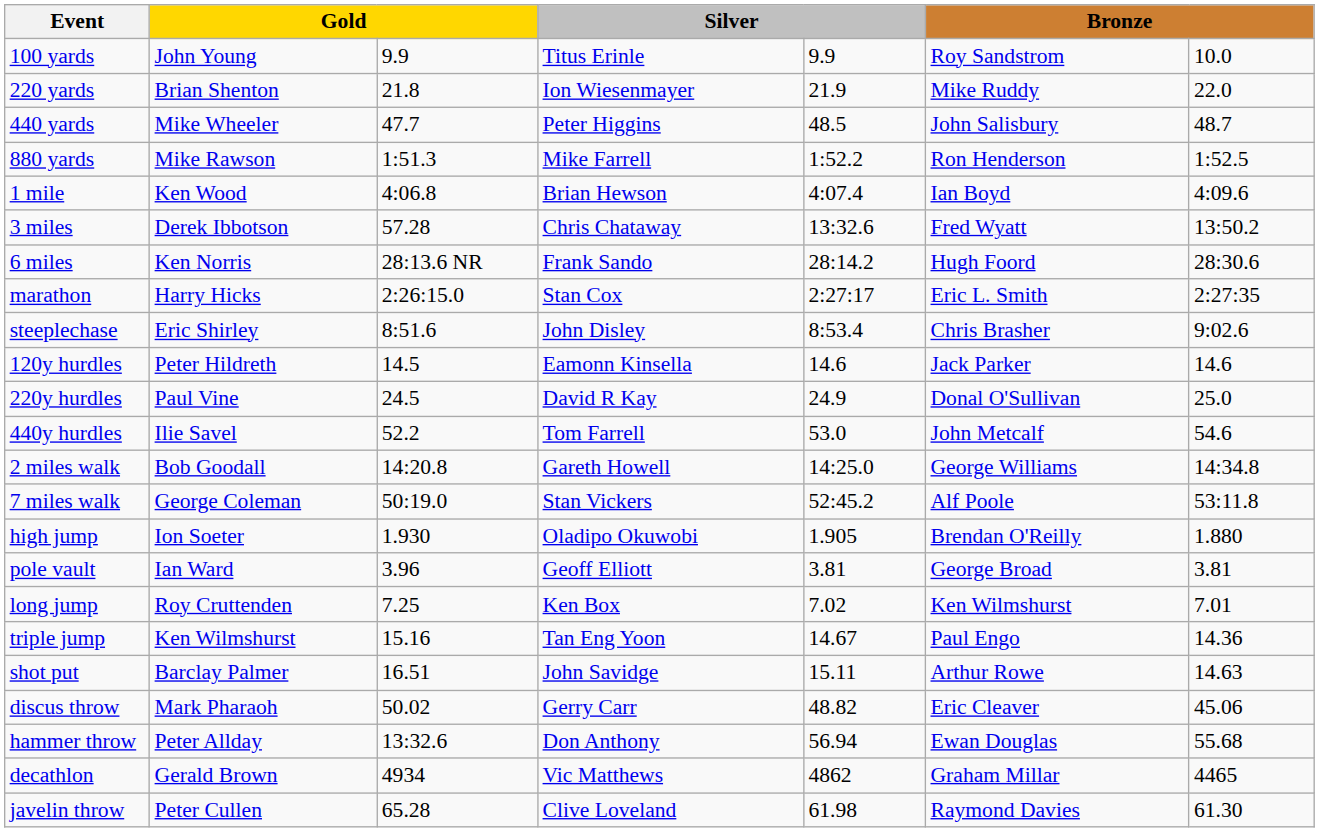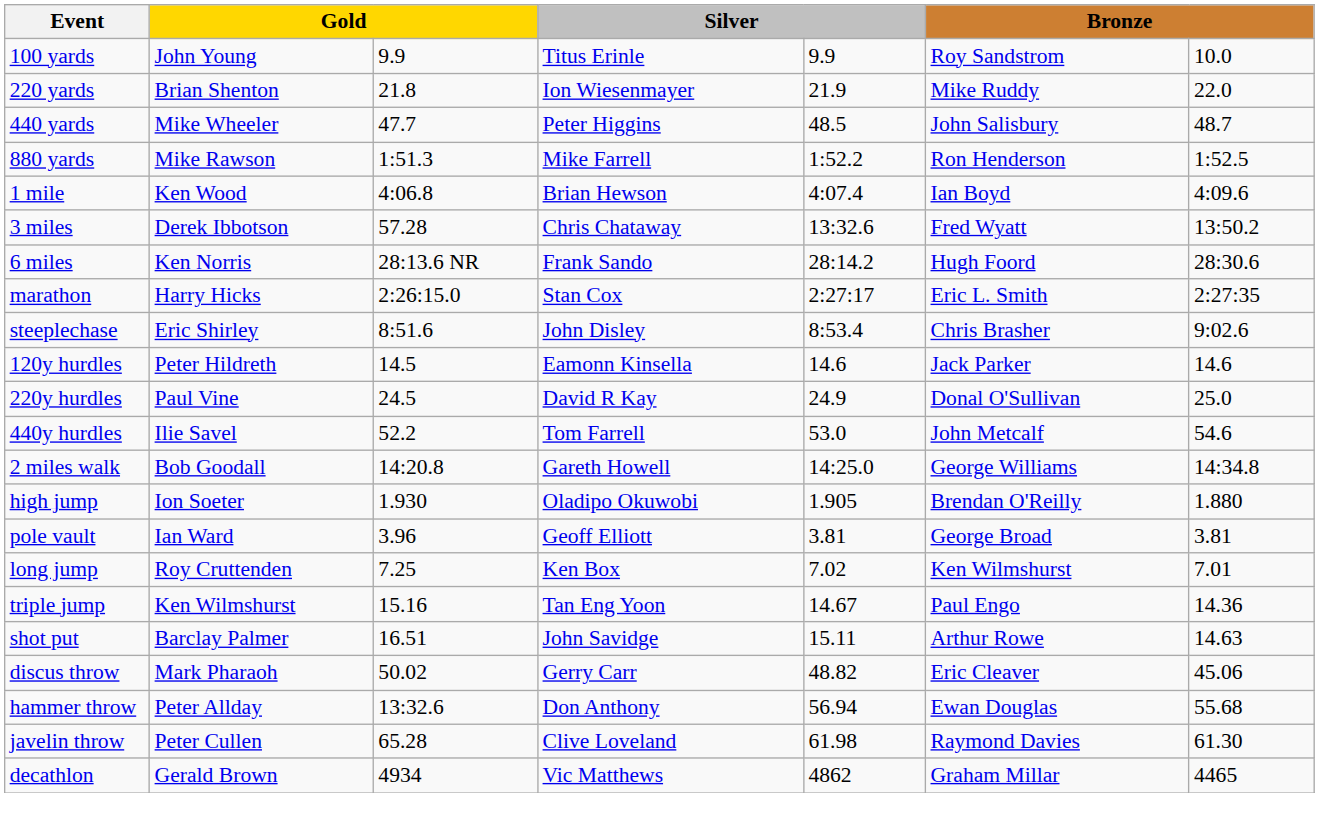- row: (65, 501)
rows swapped: (67, 809) <-> (52, 775)
